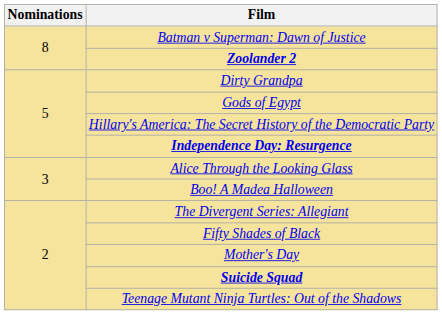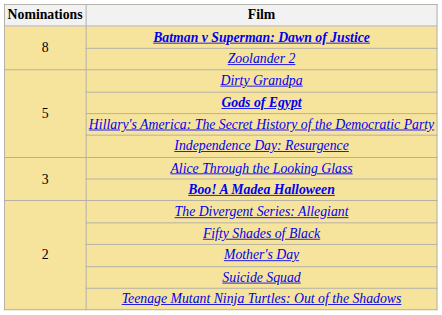(262, 37) normal -> (262, 37) bold
(262, 59) bold -> (262, 59) normal
(262, 102) normal -> (262, 102) bold
(262, 146) bold -> (262, 146) normal
(262, 189) normal -> (262, 189) bold
(262, 277) bold -> (262, 277) normal
